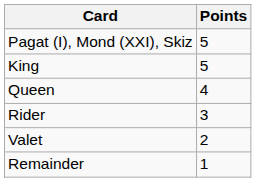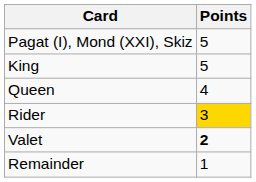(204, 115) no background -> (204, 115) gold background
(204, 139) normal -> (204, 139) bold
